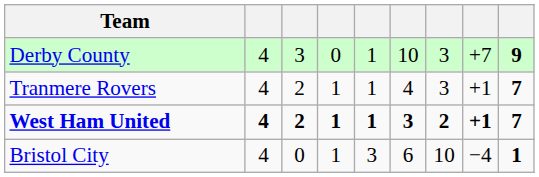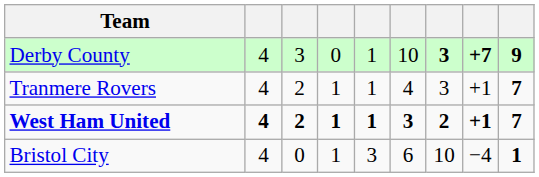(444, 54) normal -> (444, 54) bold
(480, 54) normal -> (480, 54) bold
